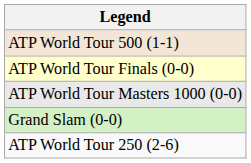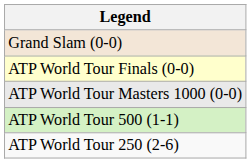(93, 42) ATP World Tour 500 (1-1) -> (65, 42) Grand Slam (0-0)
(65, 119) Grand Slam (0-0) -> (93, 119) ATP World Tour 500 (1-1)
